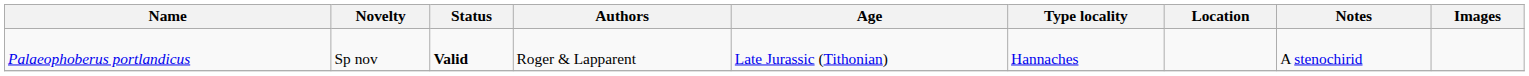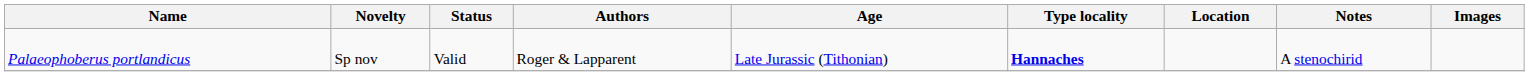(451, 58) bold -> (450, 58) normal
(1045, 58) normal -> (1047, 58) bold
